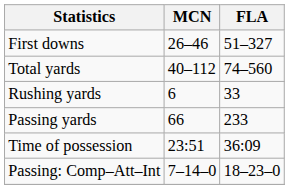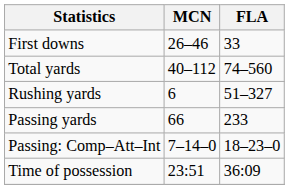(248, 43) 51–327 -> (232, 43) 33
(232, 94) 33 -> (248, 94) 51–327
rows swapped: (84, 171) <-> (70, 145)
